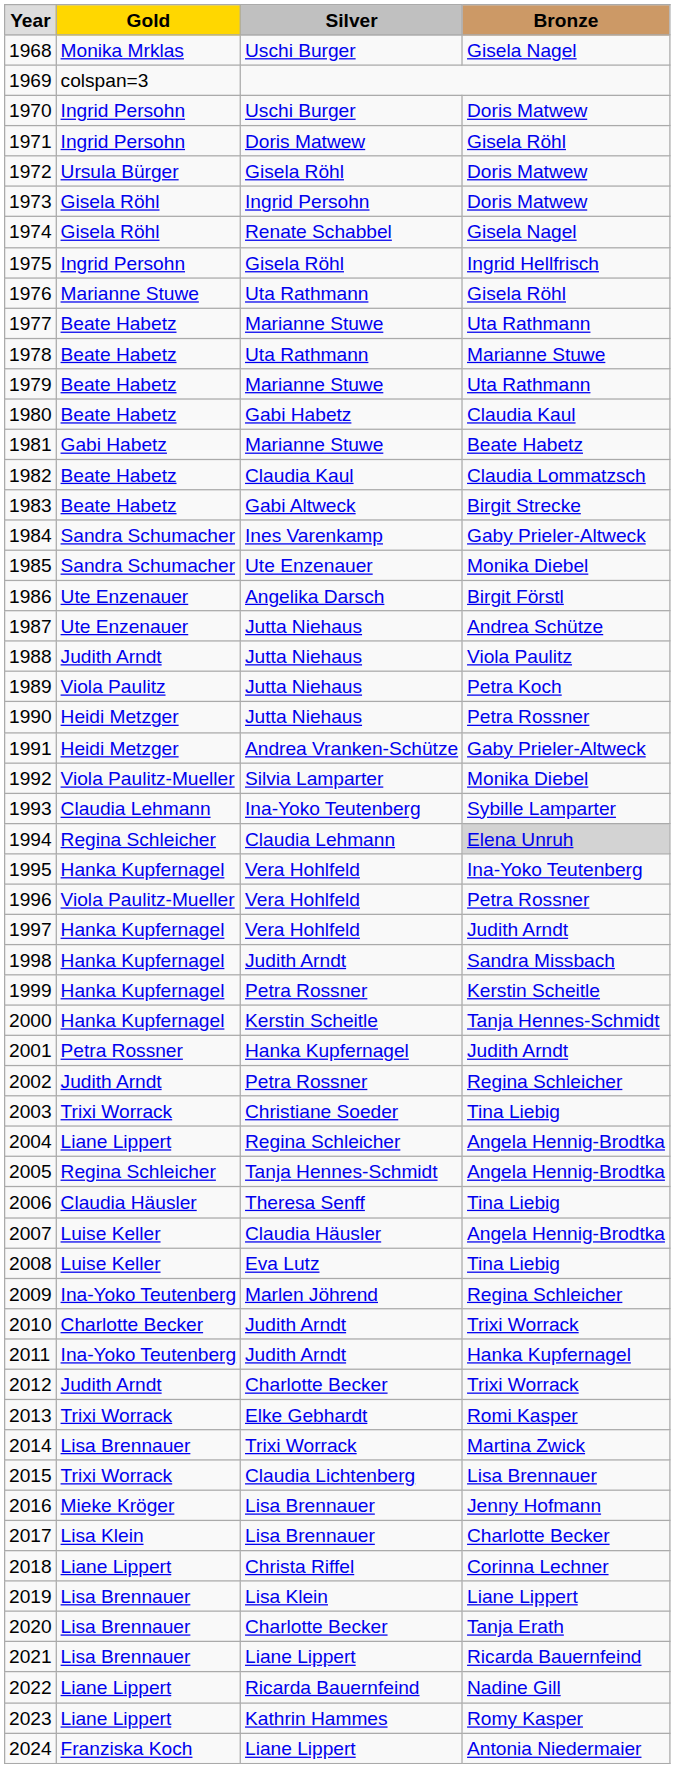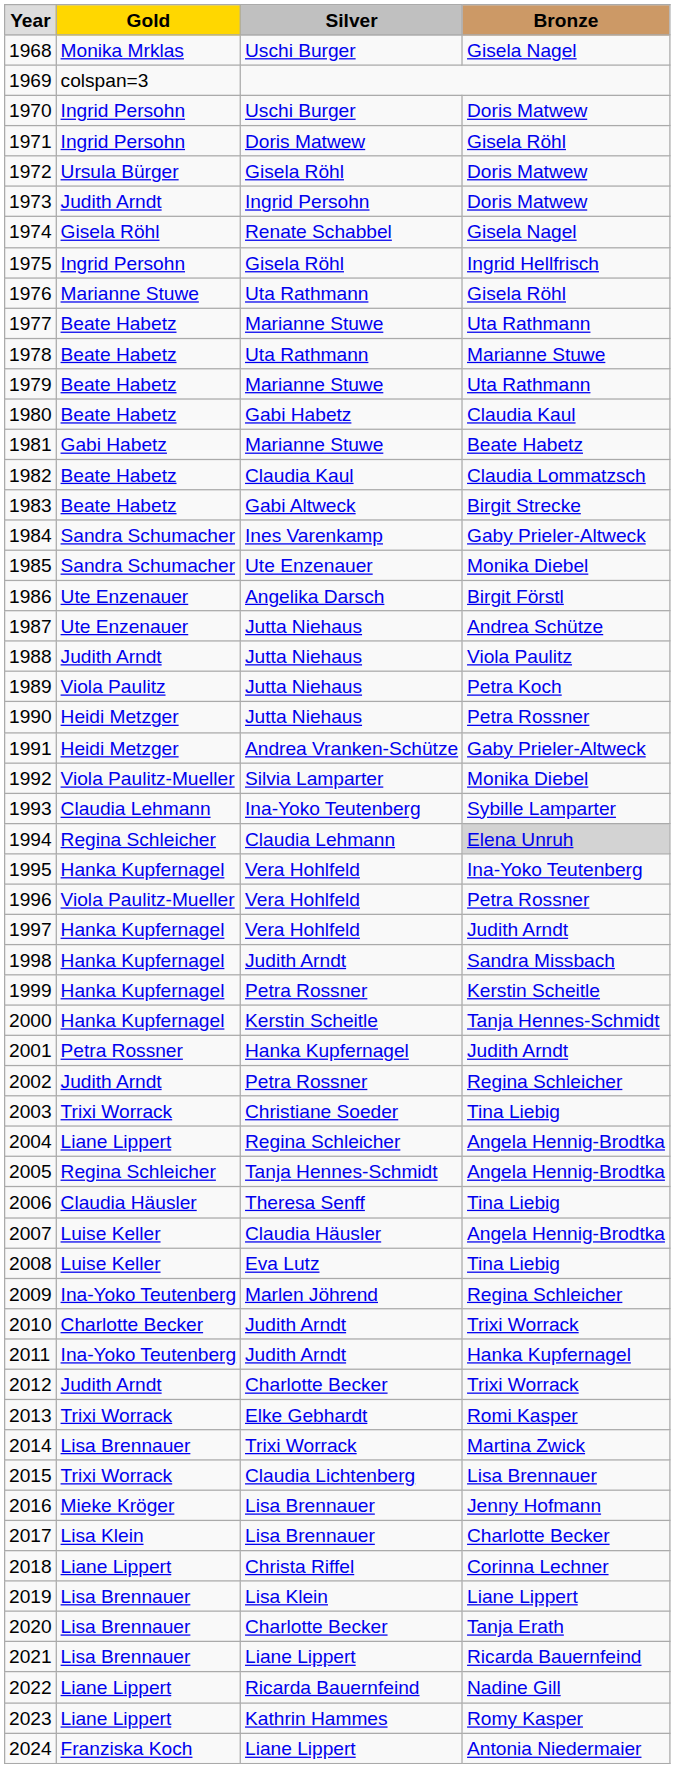(110, 202) Gisela Röhl -> (111, 202) Judith Arndt
